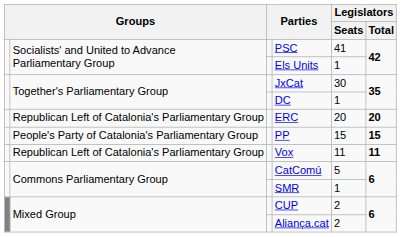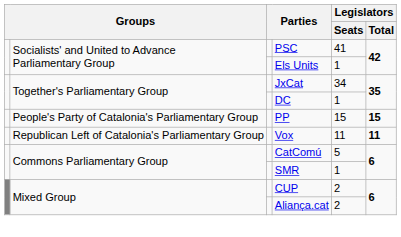(340, 83) 30 -> (340, 83) 34
- row: (286, 118)
